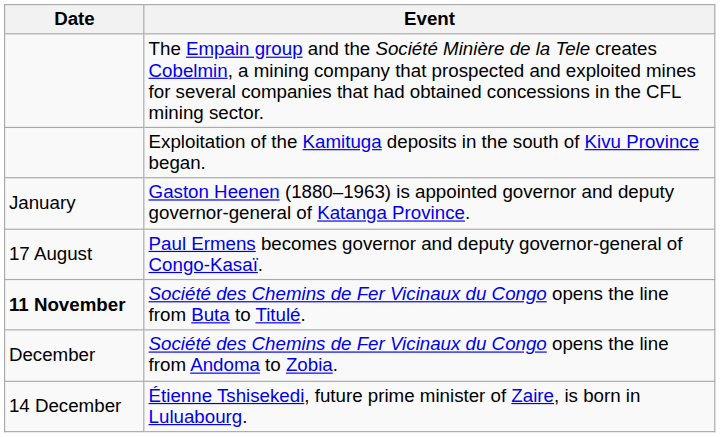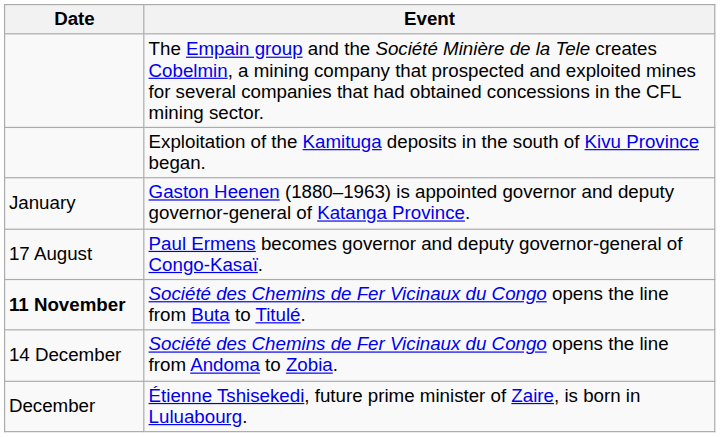(52, 355) December -> (65, 355) 14 December
(65, 406) 14 December -> (52, 406) December
